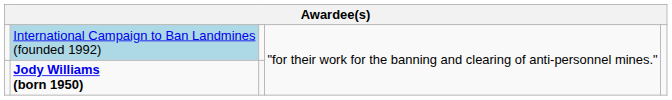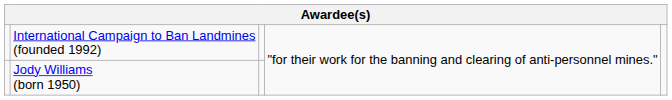(134, 42) lightblue background -> (134, 42) no background
(57, 77) bold -> (53, 77) normal
